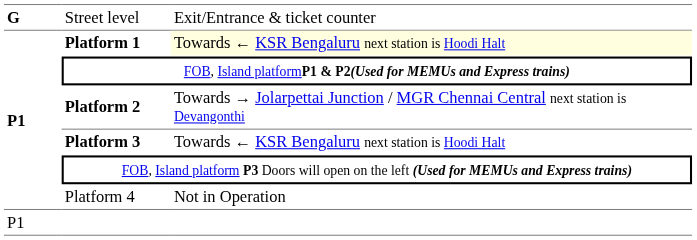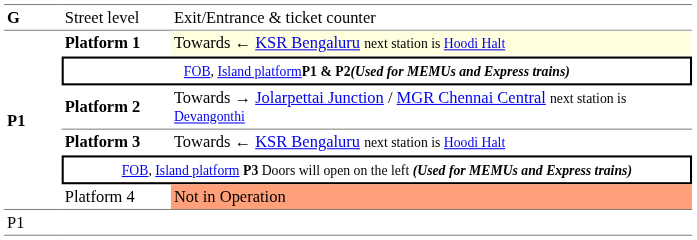(230, 196) no background -> (230, 196) lightsalmon background
